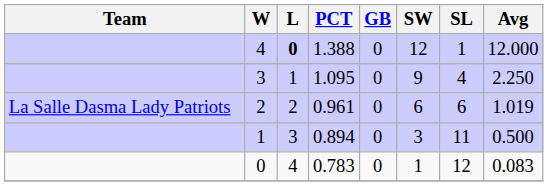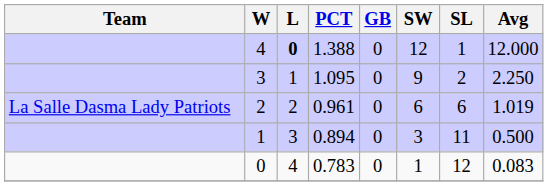(462, 78) 4 -> (462, 78) 2
